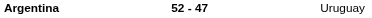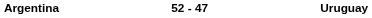(343, 8) normal -> (344, 8) bold
